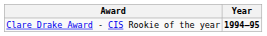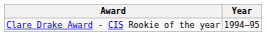(242, 25) bold -> (242, 25) normal
